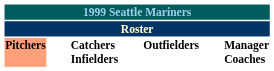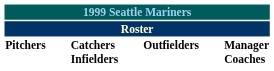(25, 45) lightsalmon background -> (25, 45) no background
